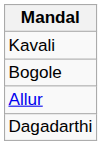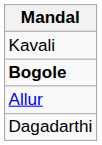(35, 72) normal -> (37, 72) bold
